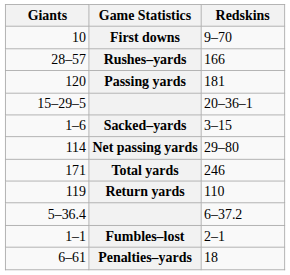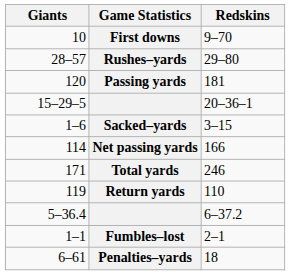(214, 59) 166 -> (221, 59) 29–80
(221, 147) 29–80 -> (214, 147) 166
